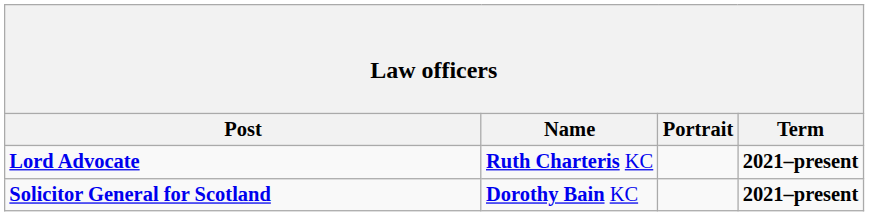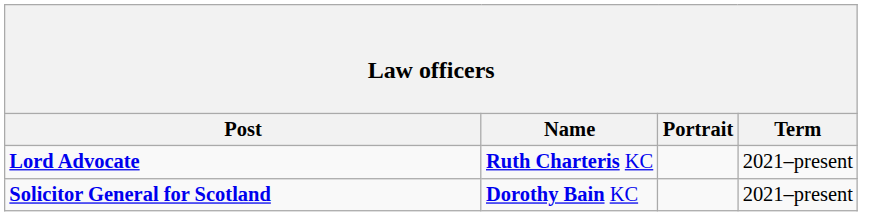(800, 161) bold -> (798, 161) normal
(800, 194) bold -> (798, 194) normal
